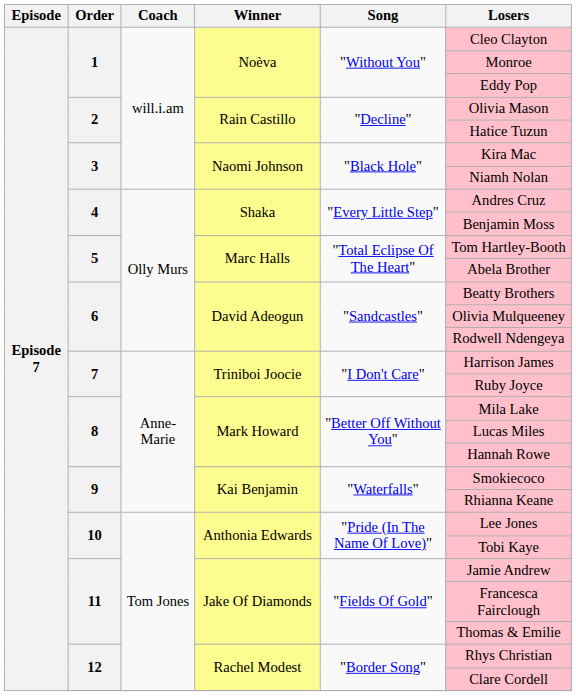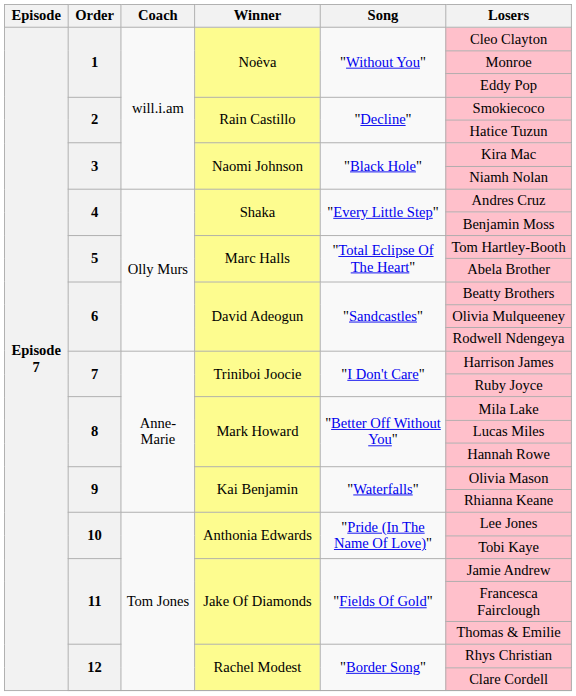(509, 108) Olivia Mason -> (509, 108) Smokiecoco
(509, 477) Smokiecoco -> (509, 477) Olivia Mason
